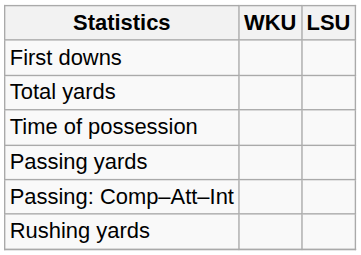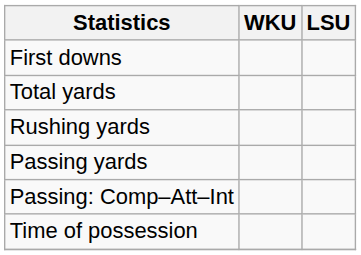rows swapped: (80, 231) <-> (104, 127)
